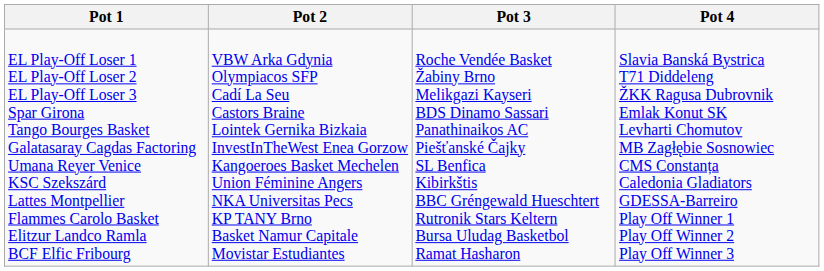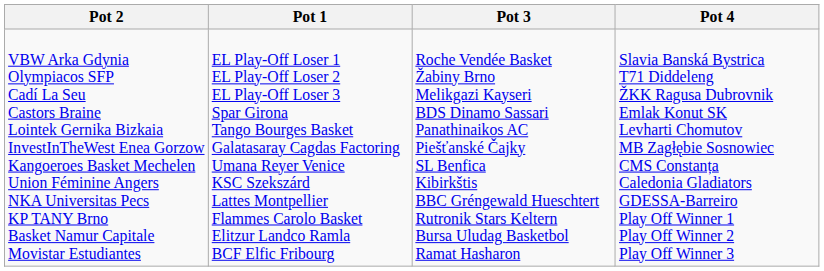columns swapped: (106, 16) <-> (310, 16)
